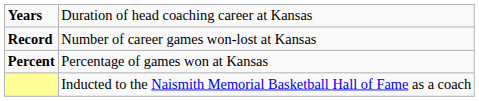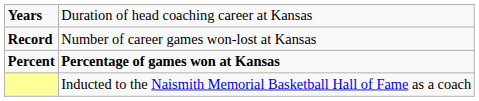(165, 61) normal -> (171, 61) bold
